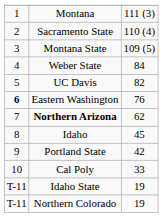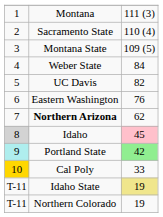(17, 100) bold -> (17, 100) normal
(17, 134) no background -> (17, 134) lightgrey background
(139, 134) no background -> (139, 134) pink background
(17, 152) no background -> (17, 152) paleturquoise background
(139, 152) no background -> (139, 152) lightgreen background
(17, 169) no background -> (17, 169) gold background
(139, 186) no background -> (139, 186) khaki background
